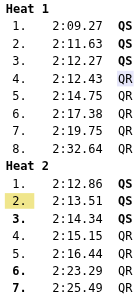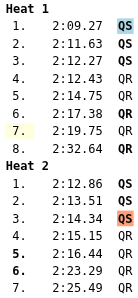(125, 26) no background -> (125, 26) lightblue background
(125, 79) lavender background -> (125, 79) no background
(125, 114) normal -> (125, 114) bold
(20, 131) no background -> (20, 131) lightyellow background
(125, 149) normal -> (125, 149) bold
(20, 201) khaki background -> (20, 201) no background
(20, 218) bold -> (20, 218) normal
(125, 218) no background -> (125, 218) lightsalmon background
(20, 253) normal -> (20, 253) bold
(20, 288) bold -> (20, 288) normal
